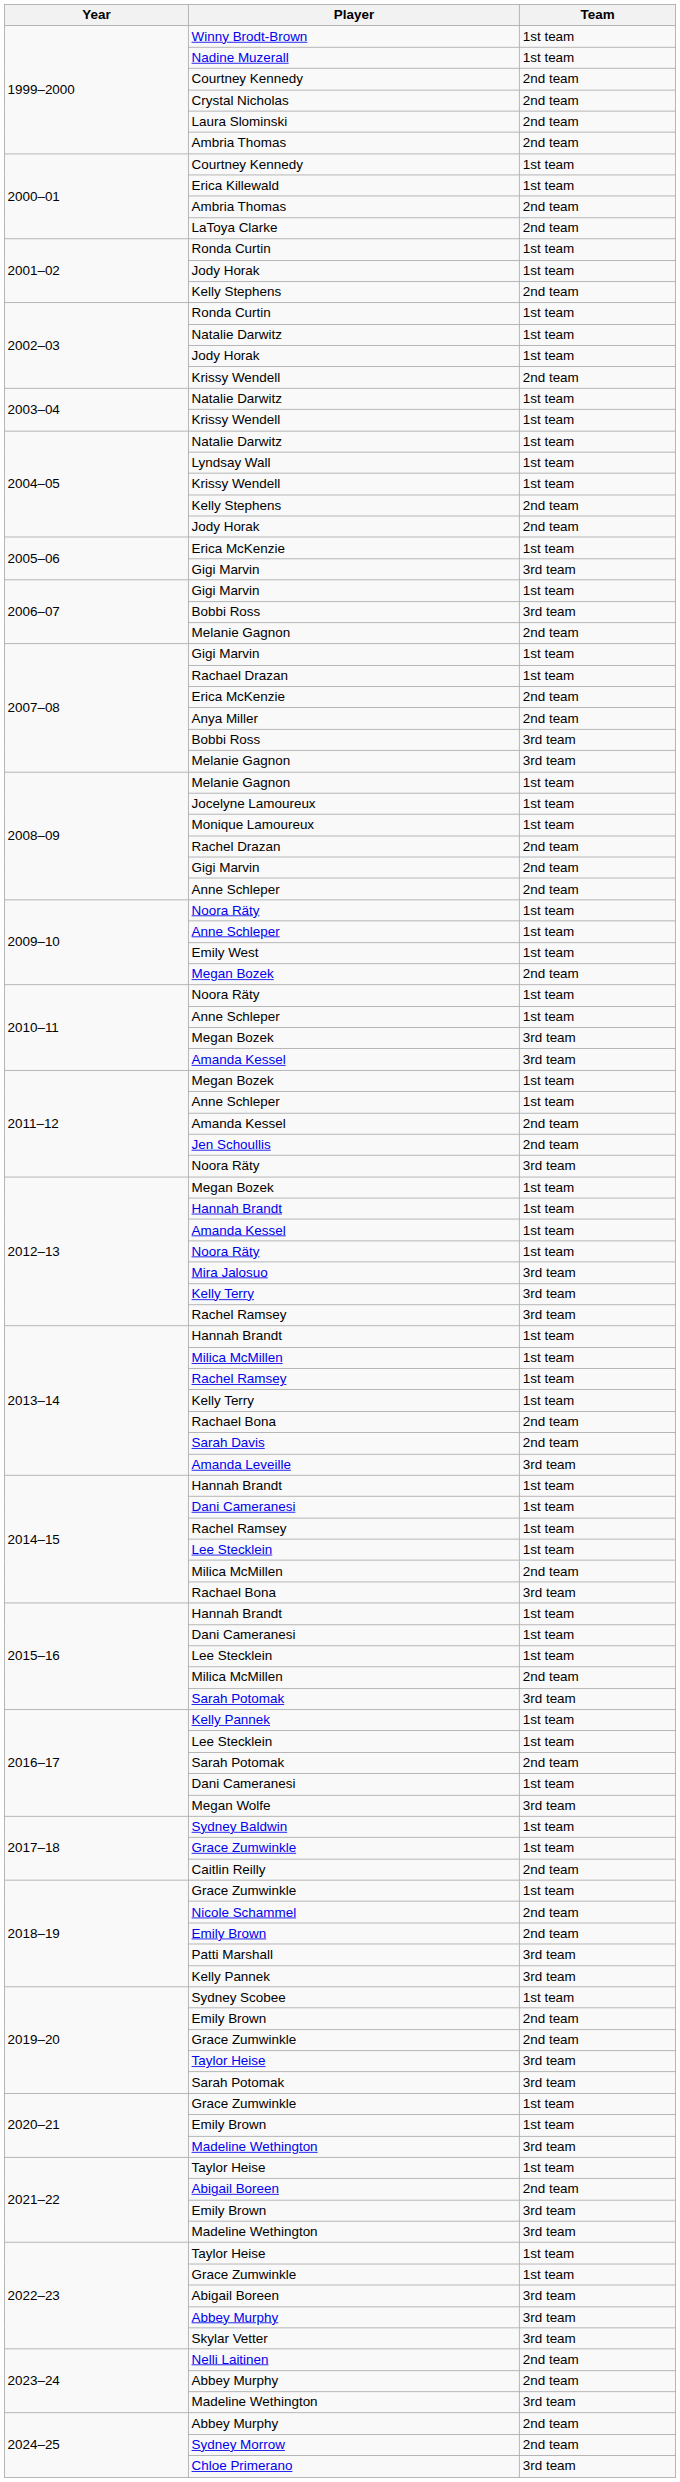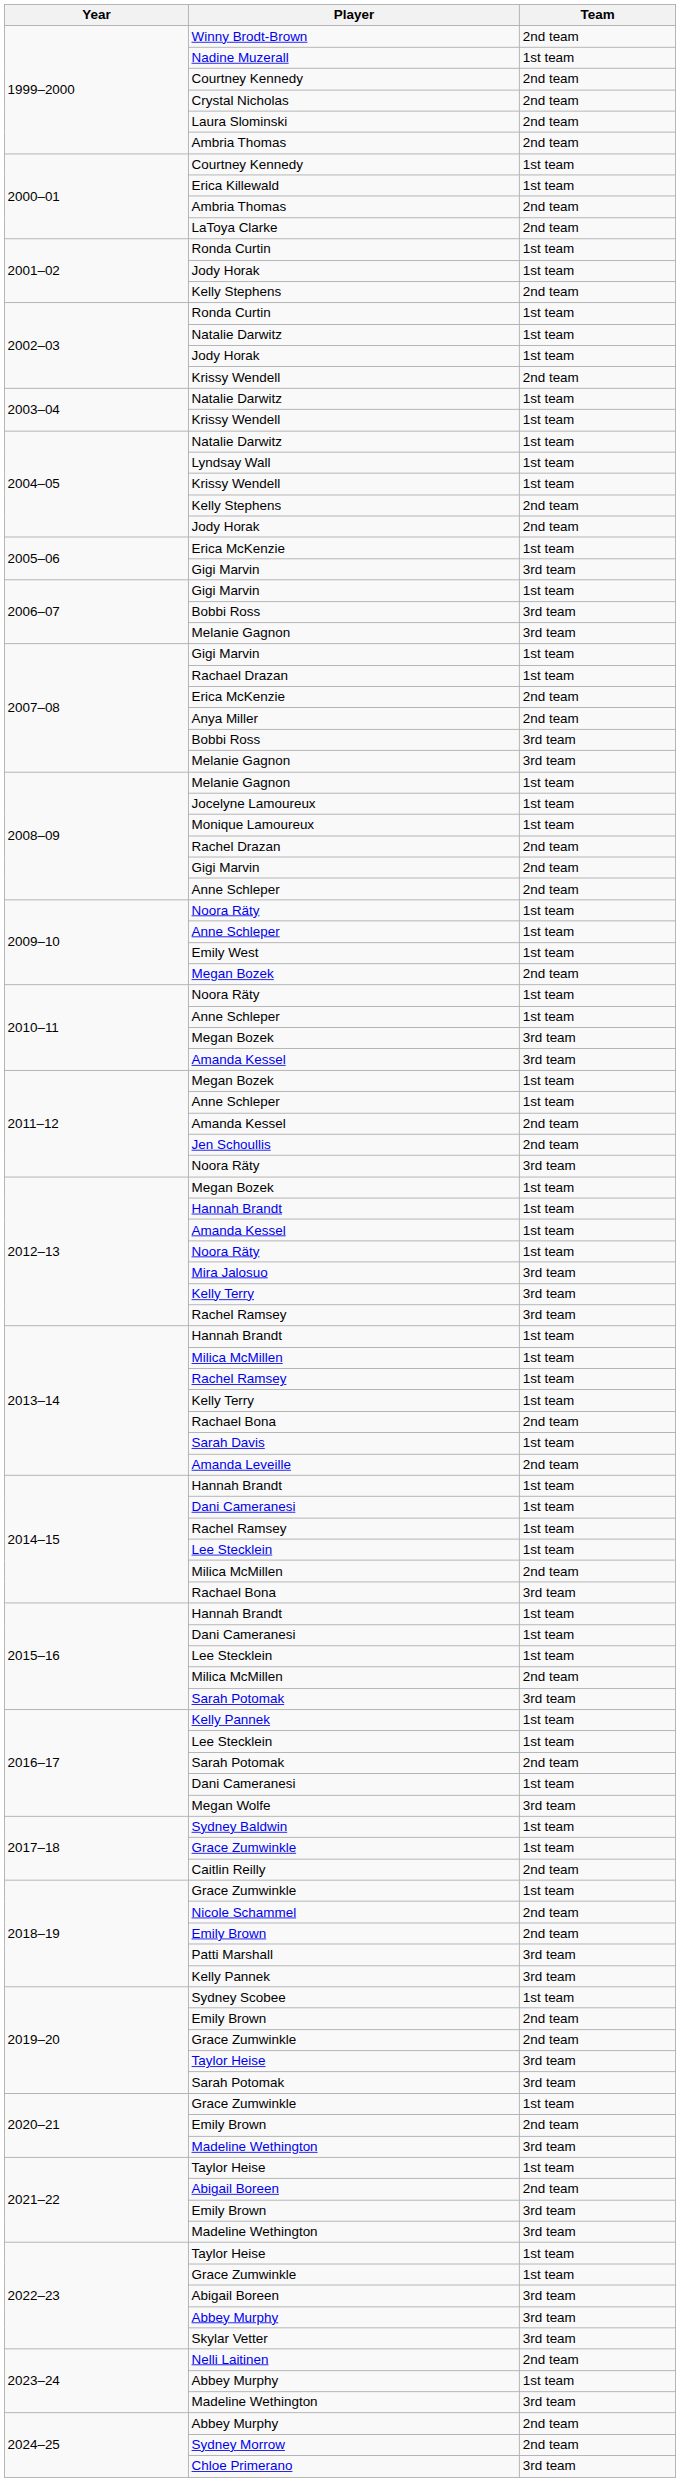(549, 36) 1st team -> (551, 36) 2nd team
(551, 633) 2nd team -> (549, 633) 3rd team
(551, 1443) 2nd team -> (549, 1443) 1st team
(549, 1464) 3rd team -> (551, 1464) 2nd team
(549, 2125) 1st team -> (551, 2125) 2nd team
(551, 2381) 2nd team -> (549, 2381) 1st team
